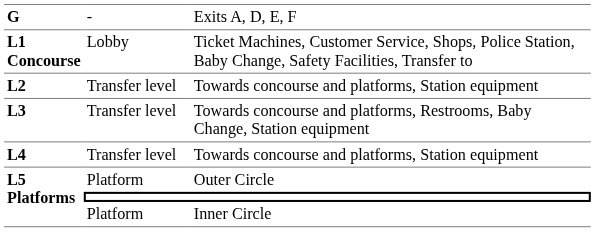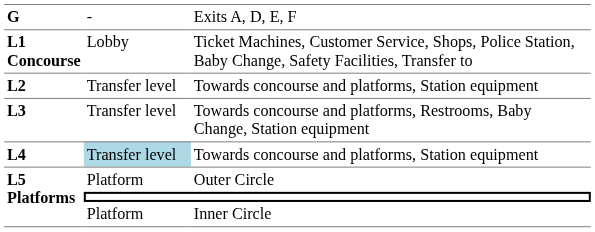(132, 154) no background -> (132, 154) lightblue background
